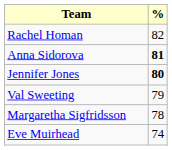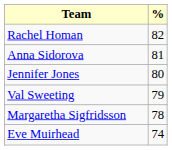(158, 54) bold -> (158, 54) normal
(158, 74) bold -> (158, 74) normal
